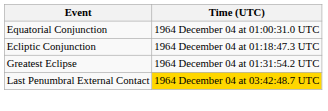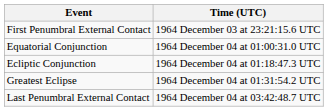+ row: (79, 30)
(237, 81) gold background -> (238, 98) no background
